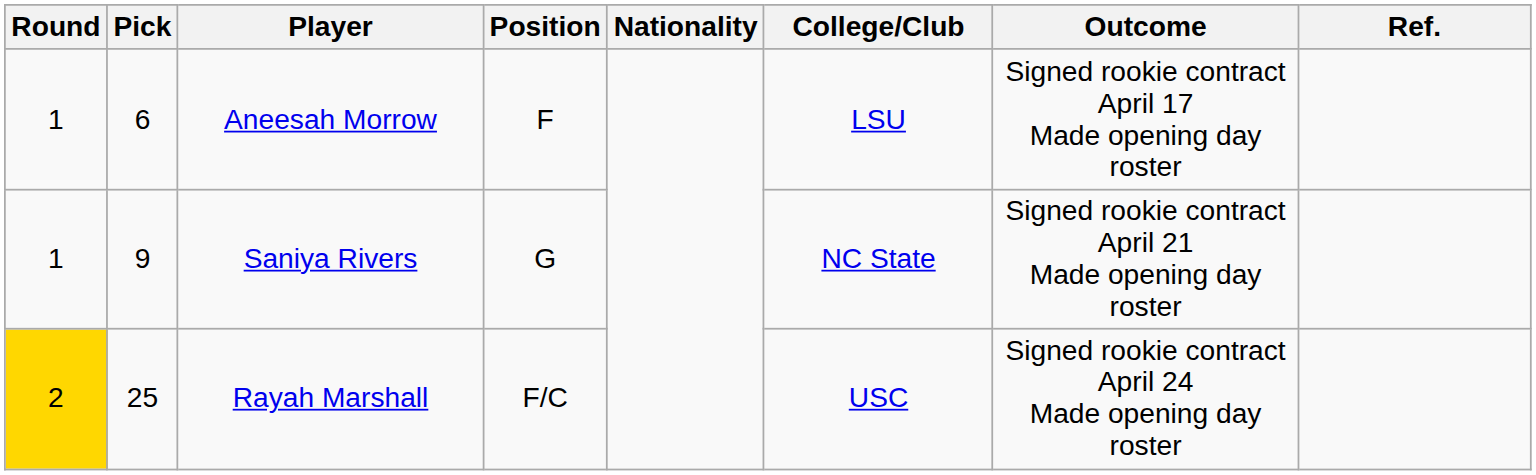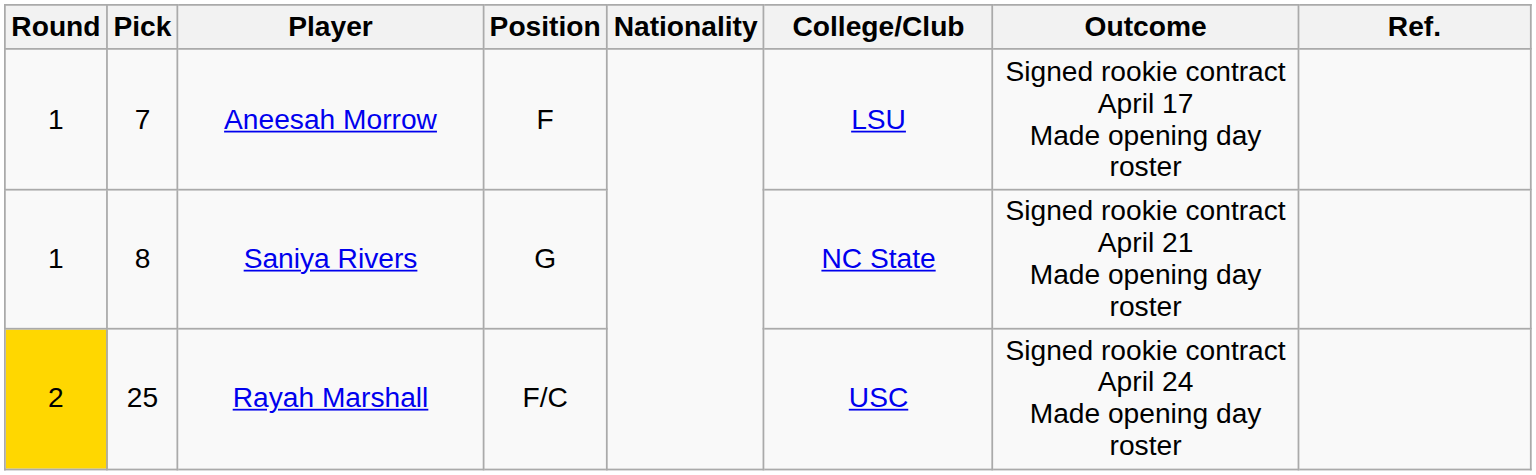(142, 119) 6 -> (142, 119) 7
(142, 258) 9 -> (142, 258) 8
